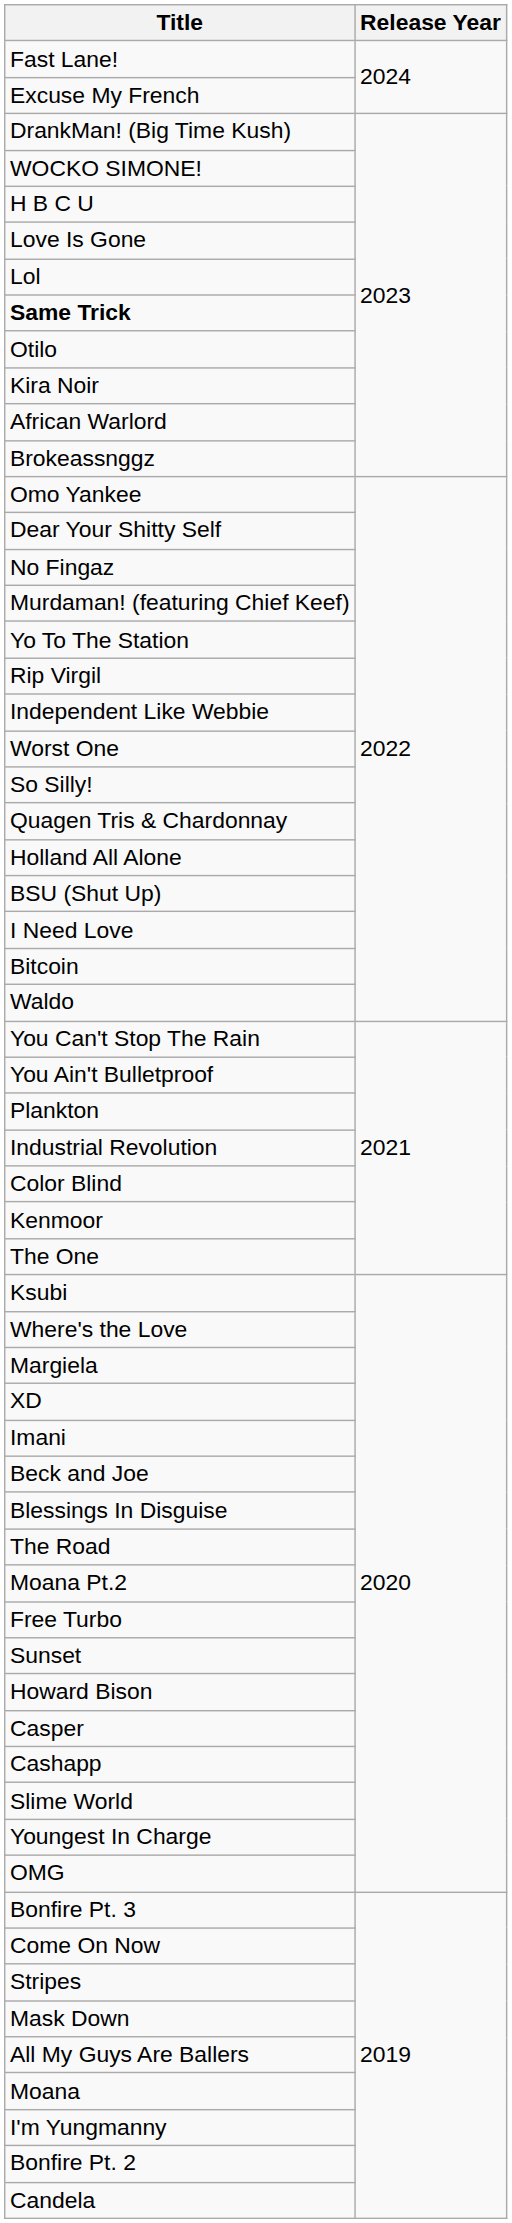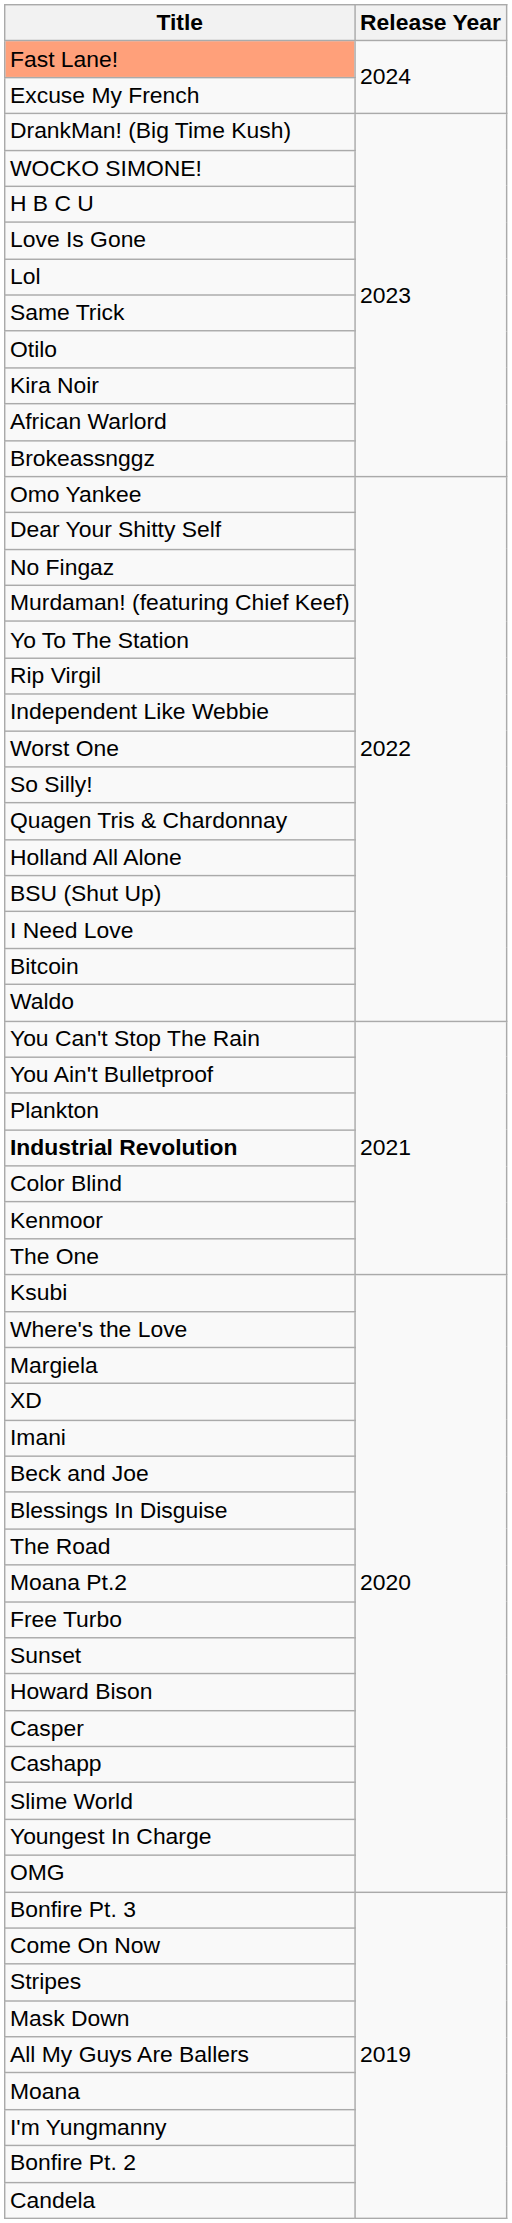(64, 58) no background -> (64, 58) lightsalmon background
(70, 312) bold -> (67, 312) normal
(114, 1147) normal -> (124, 1147) bold
